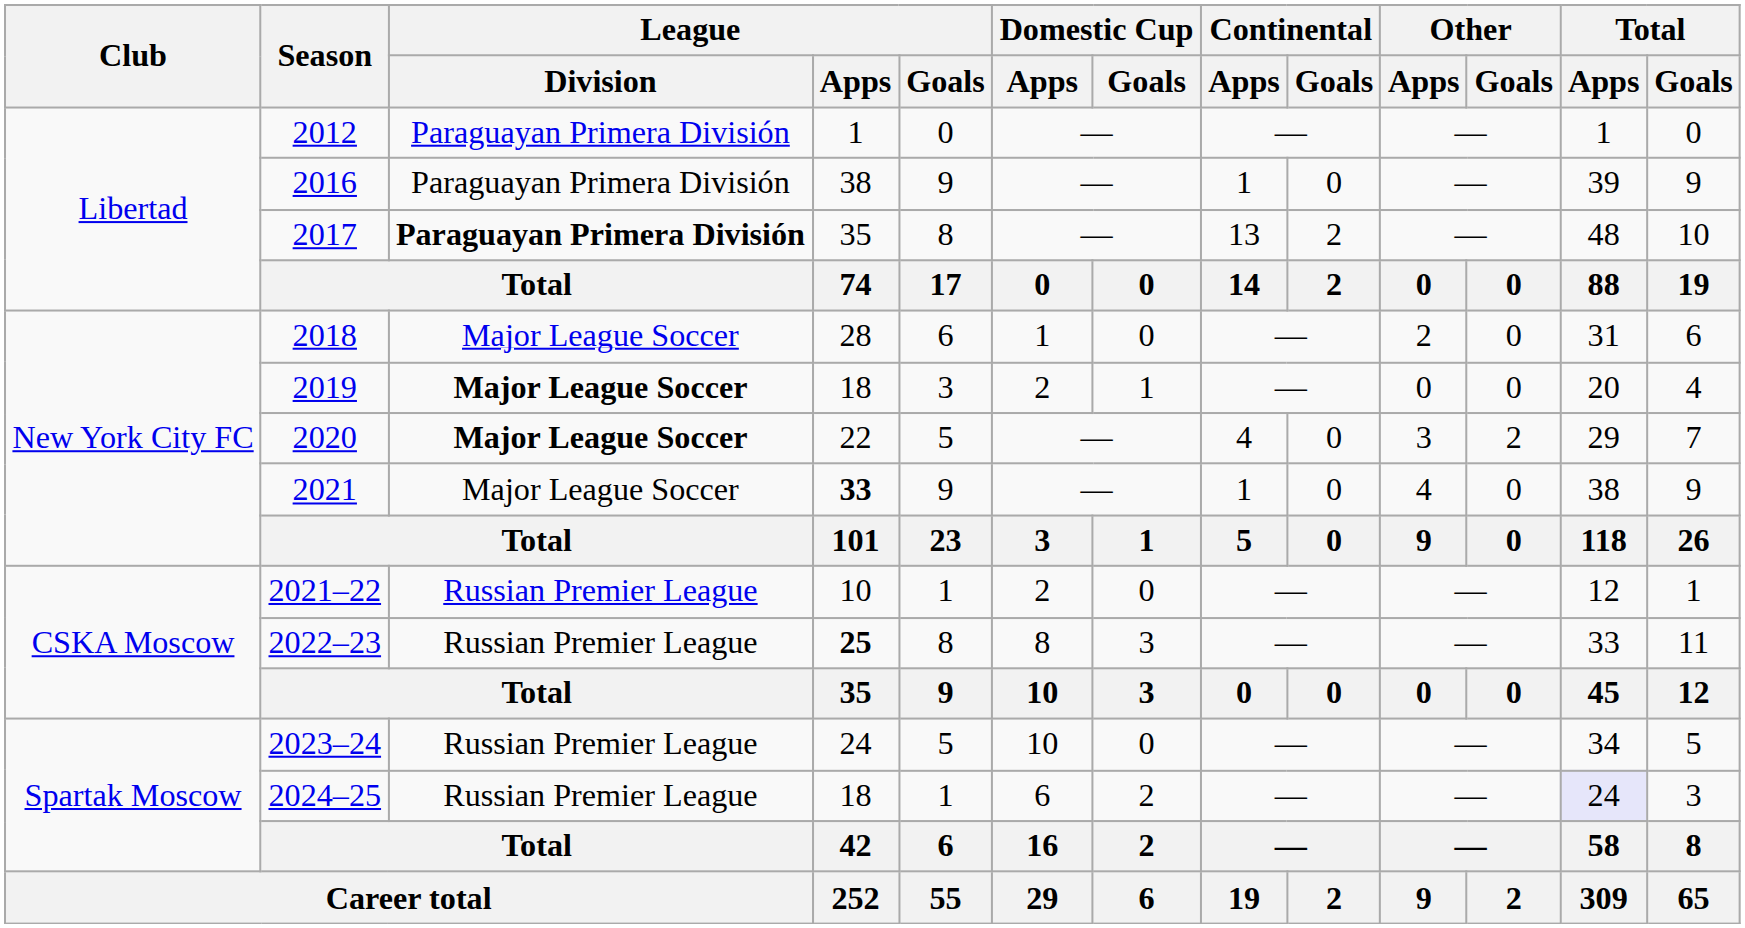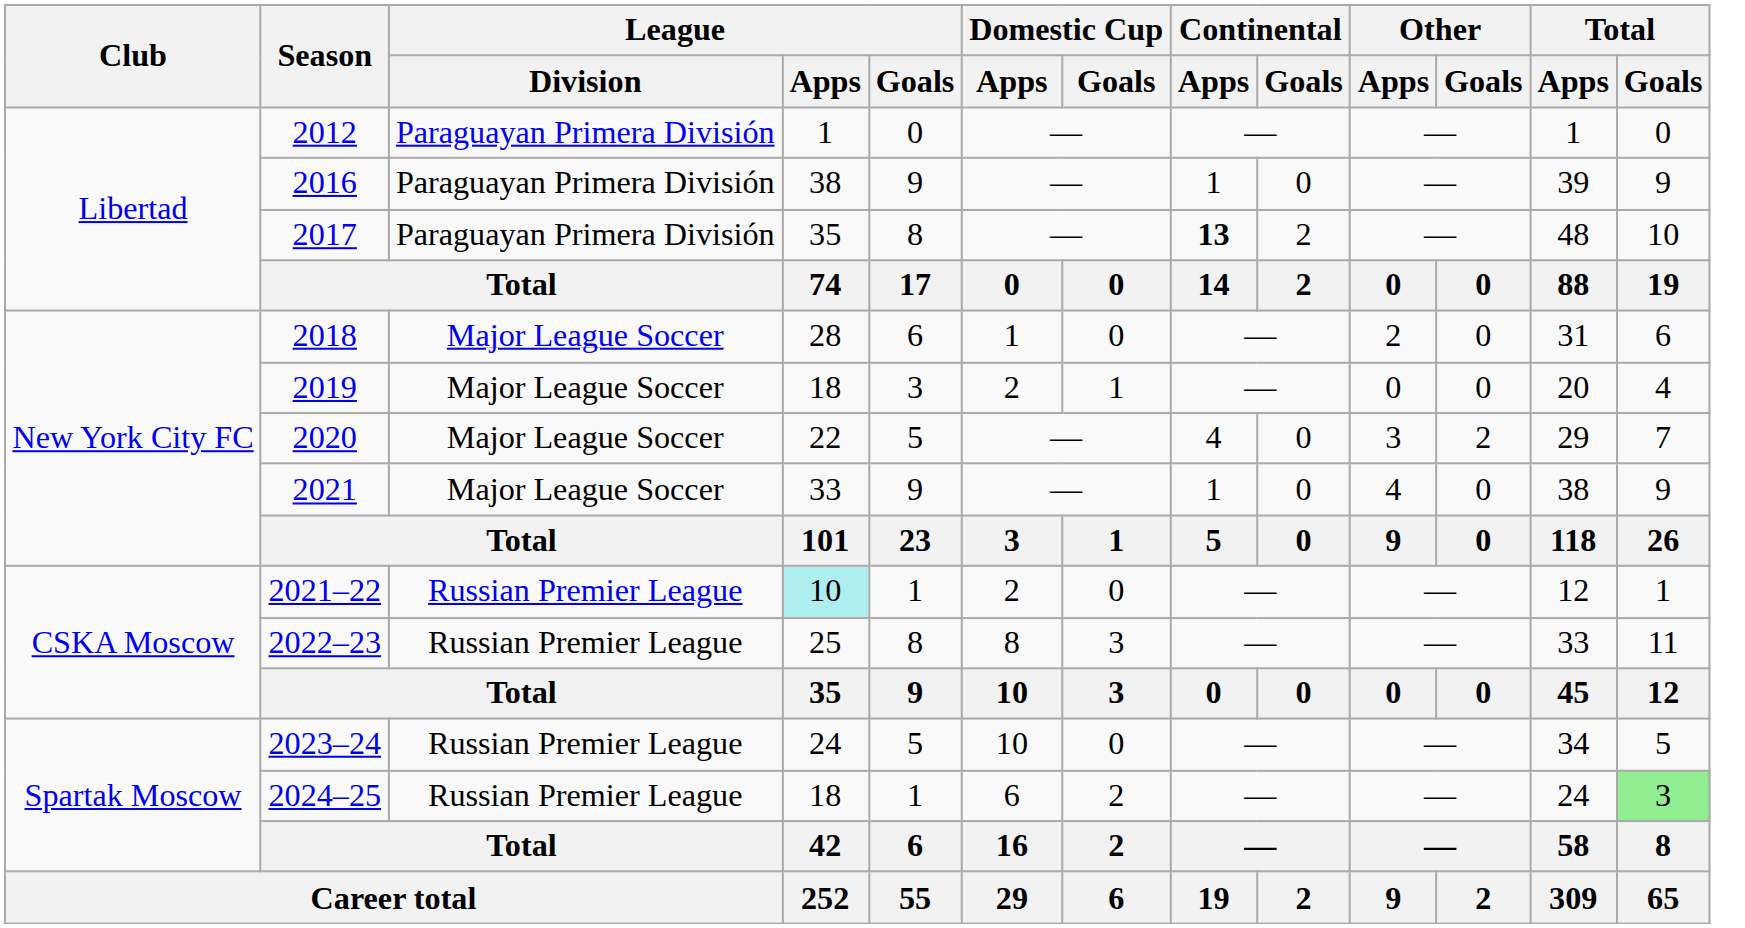(600, 234) bold -> (585, 234) normal
(1244, 234) normal -> (1214, 234) bold
(600, 387) bold -> (585, 387) normal
(600, 438) bold -> (585, 438) normal
(856, 489) bold -> (825, 489) normal
(856, 591) no background -> (825, 591) paleturquoise background
(856, 642) bold -> (825, 642) normal
(1604, 795) lavender background -> (1573, 795) no background
(1694, 795) no background -> (1663, 795) lightgreen background
